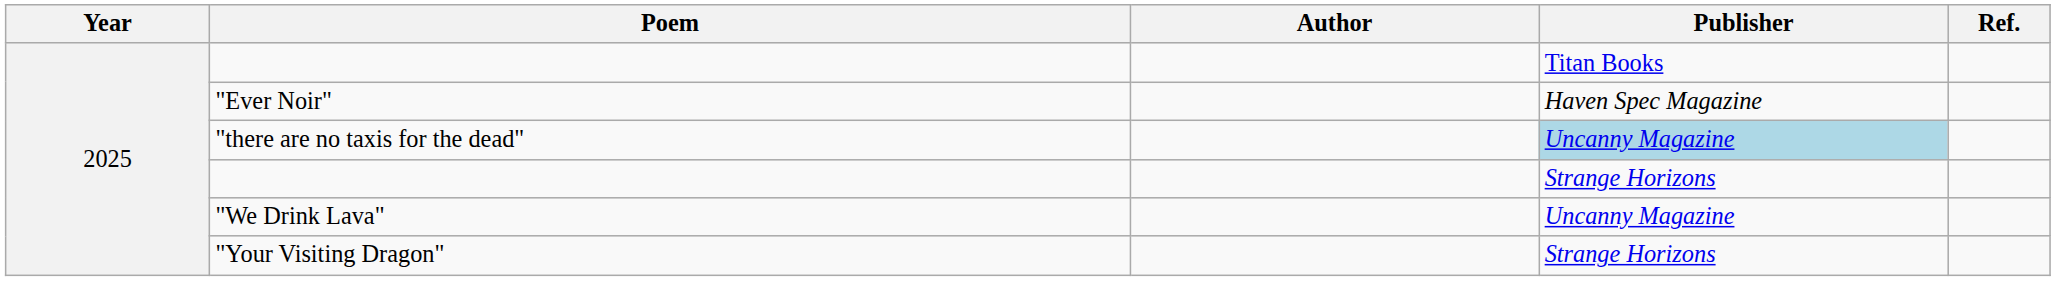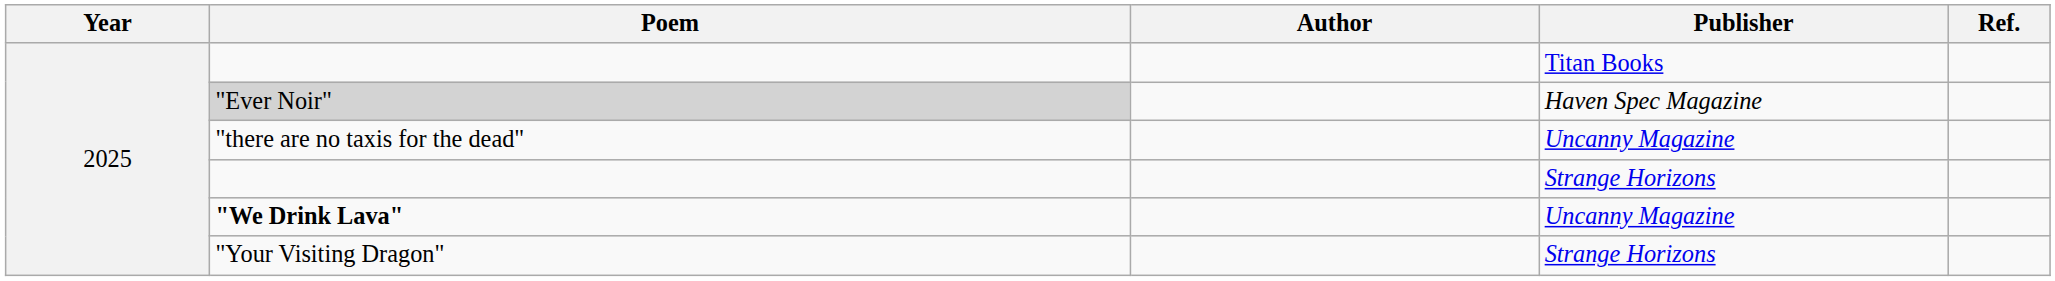(274, 100) no background -> (274, 100) lightgrey background
(1640, 139) lightblue background -> (1640, 139) no background
(300, 216) normal -> (309, 216) bold
